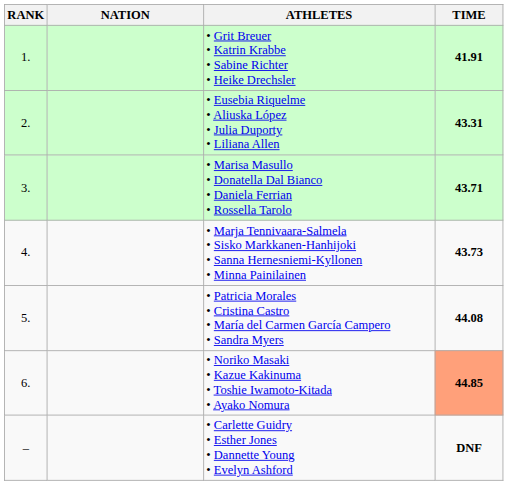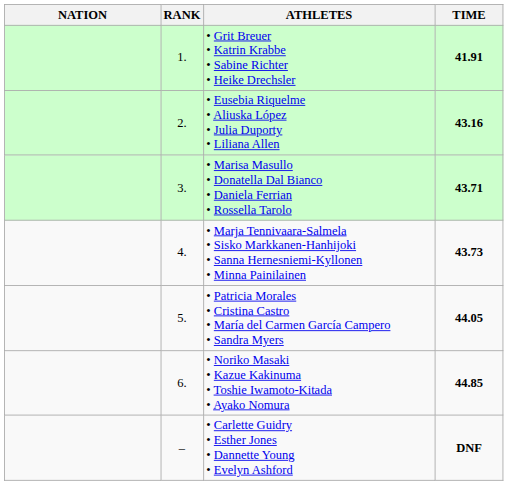columns swapped: (26, 15) <-> (125, 15)
(469, 123) 43.31 -> (469, 123) 43.16
(469, 318) 44.08 -> (469, 318) 44.05
(469, 383) lightsalmon background -> (469, 383) no background
